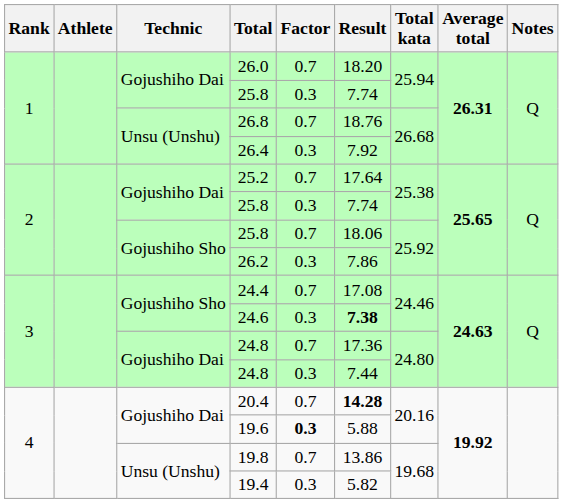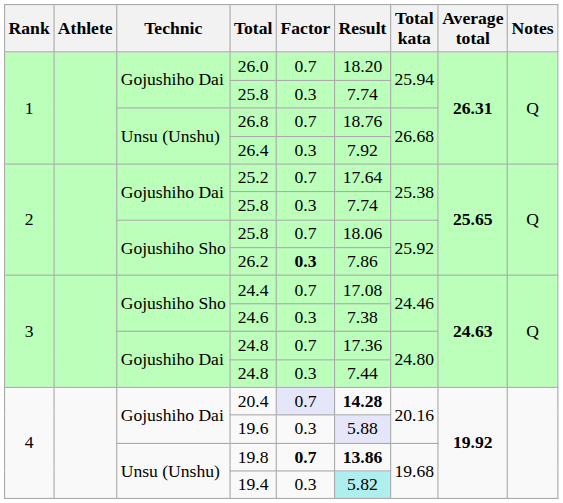(305, 261) normal -> (305, 261) bold
(362, 317) bold -> (362, 317) normal
(305, 401) no background -> (305, 401) lavender background
(305, 429) bold -> (305, 429) normal
(362, 429) no background -> (362, 429) lavender background
(305, 456) normal -> (305, 456) bold
(362, 456) normal -> (362, 456) bold
(362, 484) no background -> (362, 484) paleturquoise background
